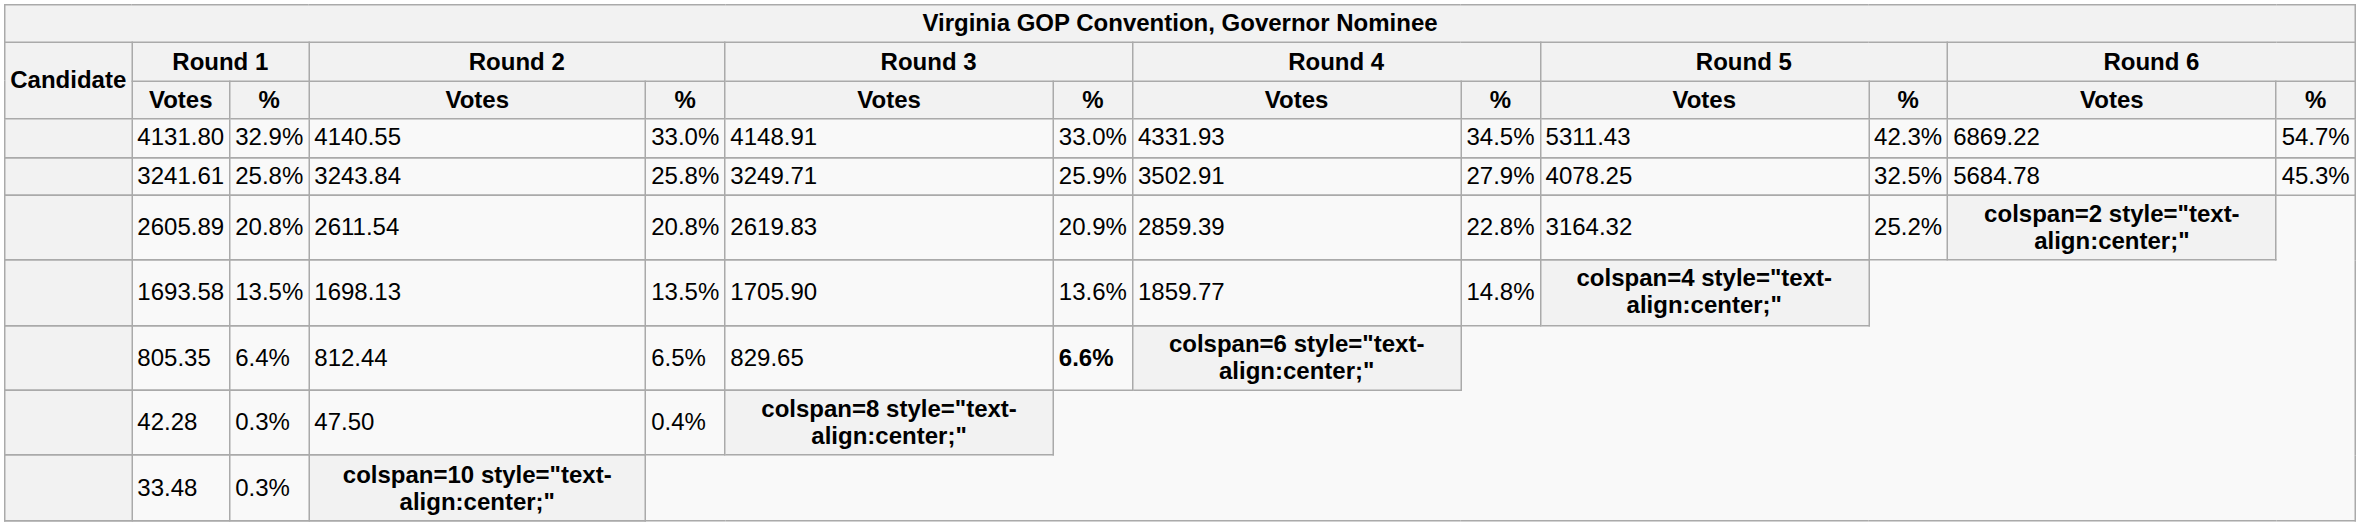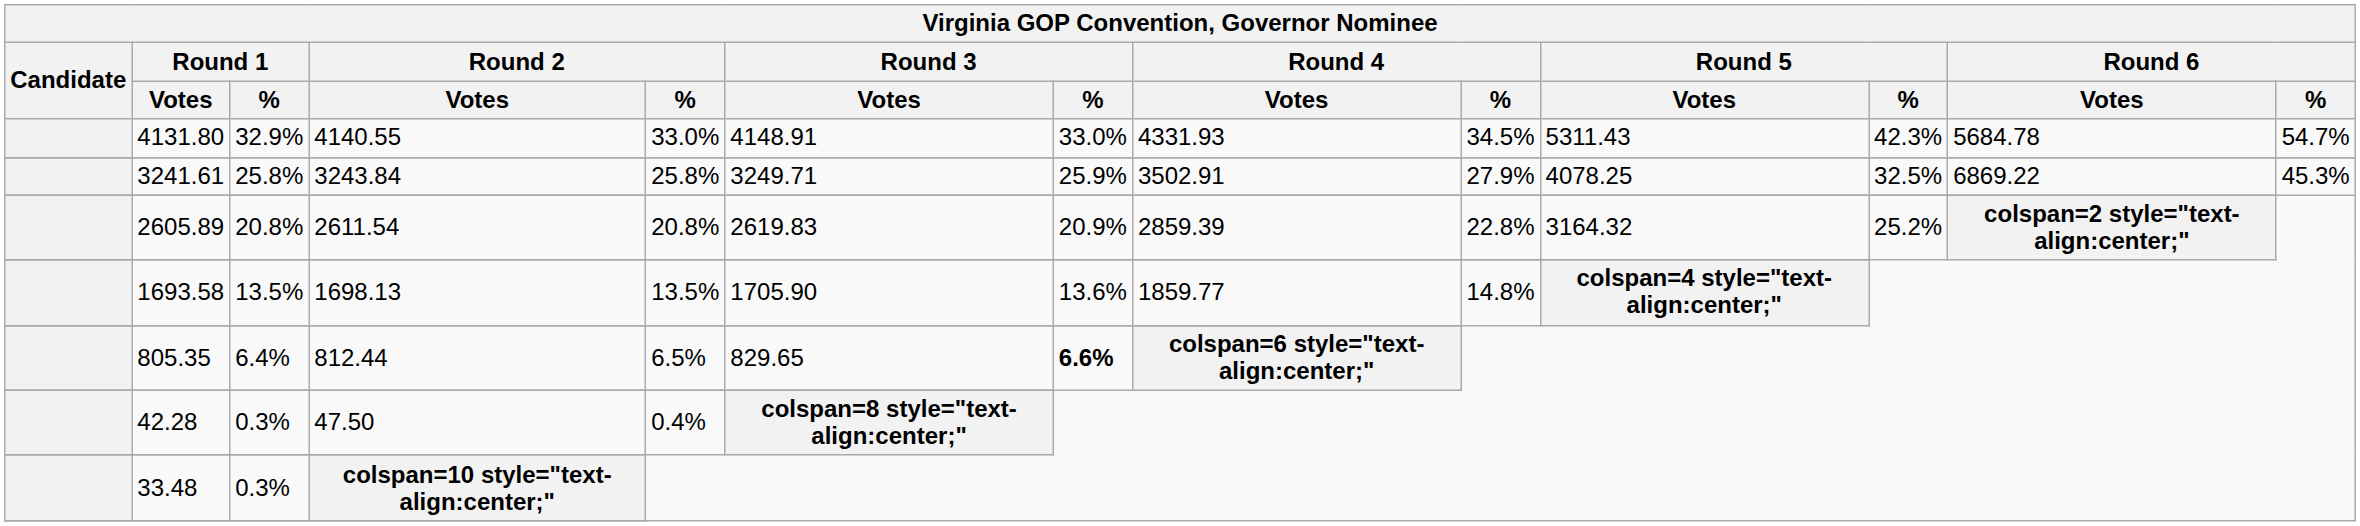(1997, 137) 6869.22 -> (1997, 137) 5684.78
(1997, 175) 5684.78 -> (1997, 175) 6869.22
